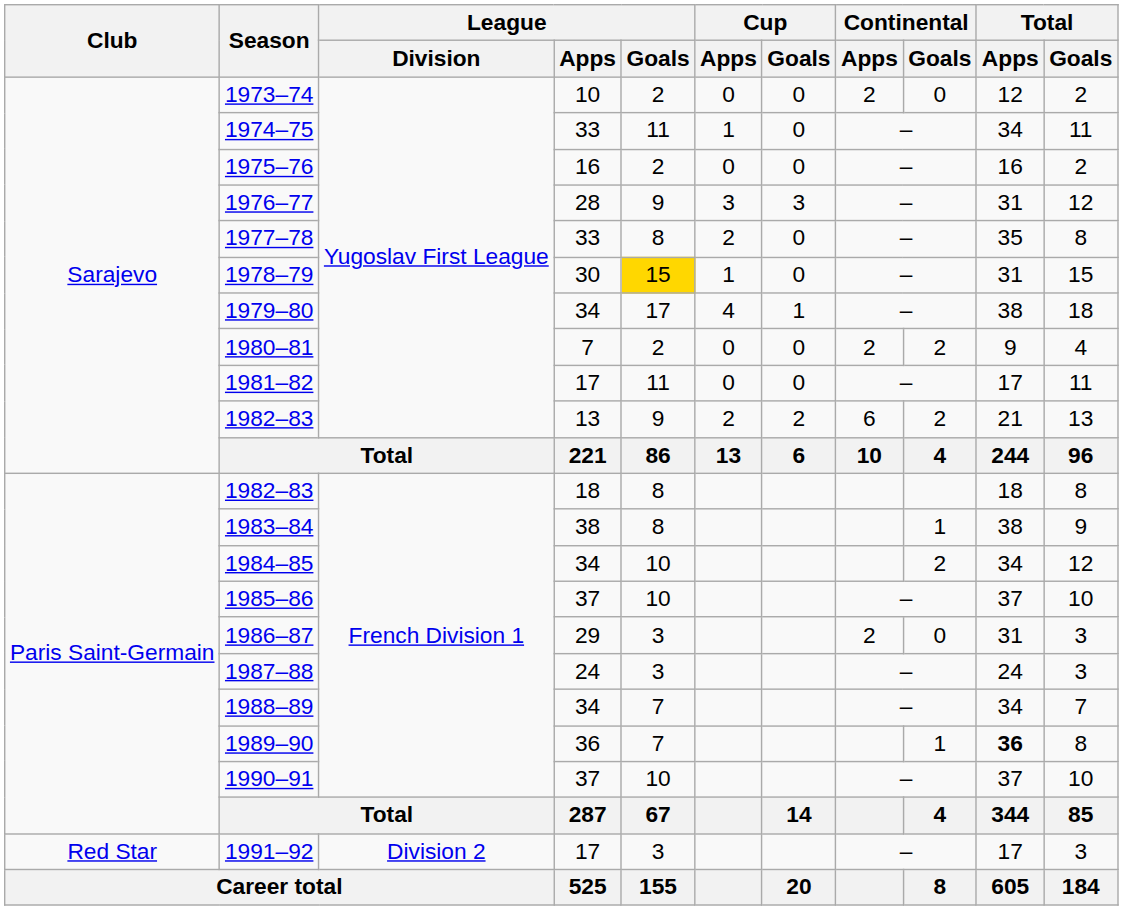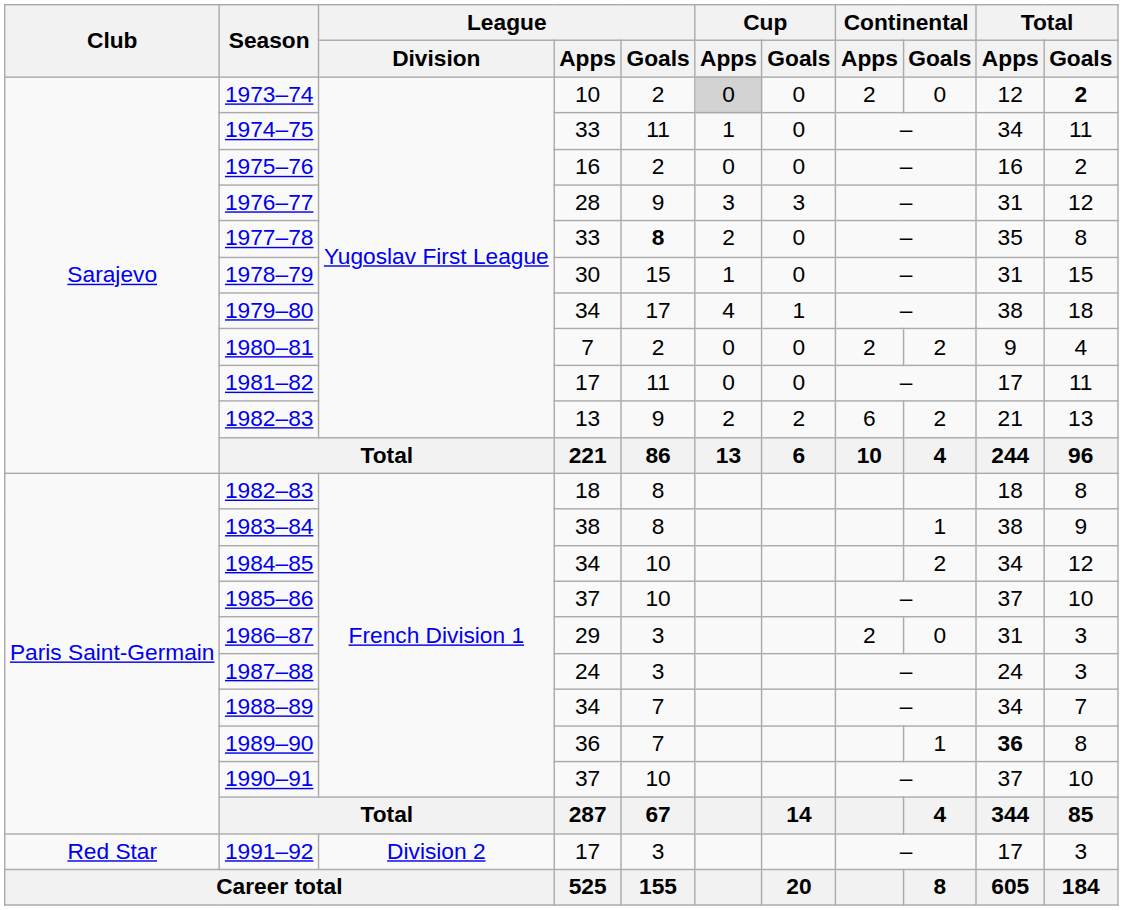(728, 94) no background -> (728, 94) lightgrey background
(1081, 94) normal -> (1081, 94) bold
(658, 238) normal -> (658, 238) bold
(658, 274) gold background -> (658, 274) no background
